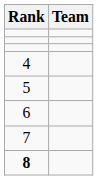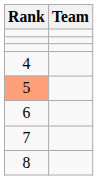(26, 88) no background -> (26, 88) lightsalmon background
(26, 162) bold -> (26, 162) normal
